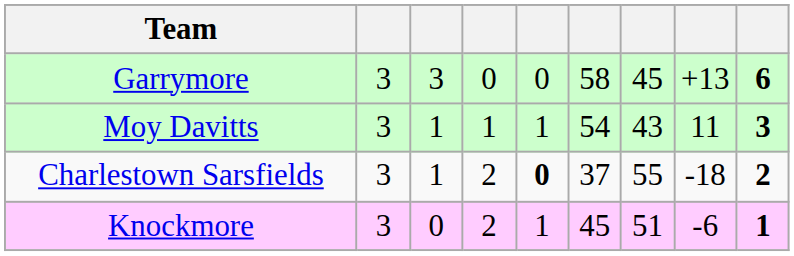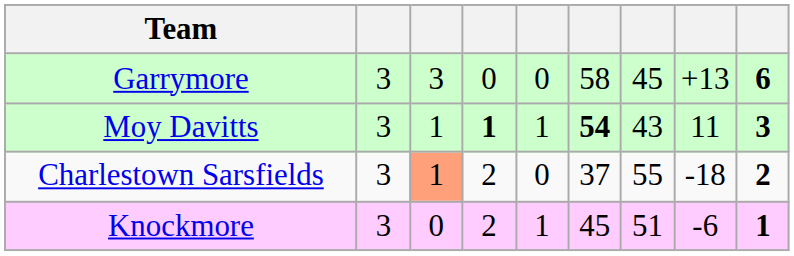(489, 126) normal -> (489, 126) bold
(595, 126) normal -> (595, 126) bold
(436, 175) no background -> (436, 175) lightsalmon background
(542, 175) bold -> (542, 175) normal
